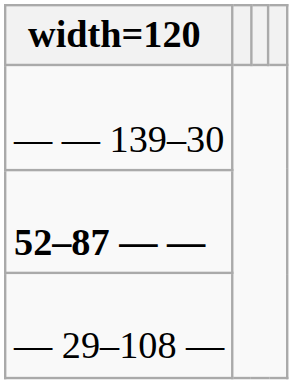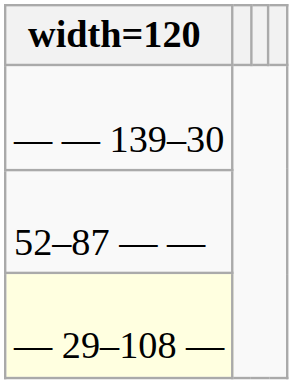(110, 242) bold -> (110, 242) normal
(119, 345) no background -> (119, 345) lightyellow background
